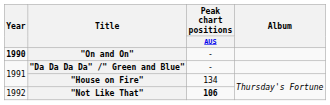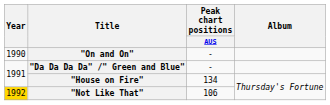(16, 54) bold -> (16, 54) normal
(16, 93) no background -> (16, 93) gold background
(210, 93) bold -> (210, 93) normal
